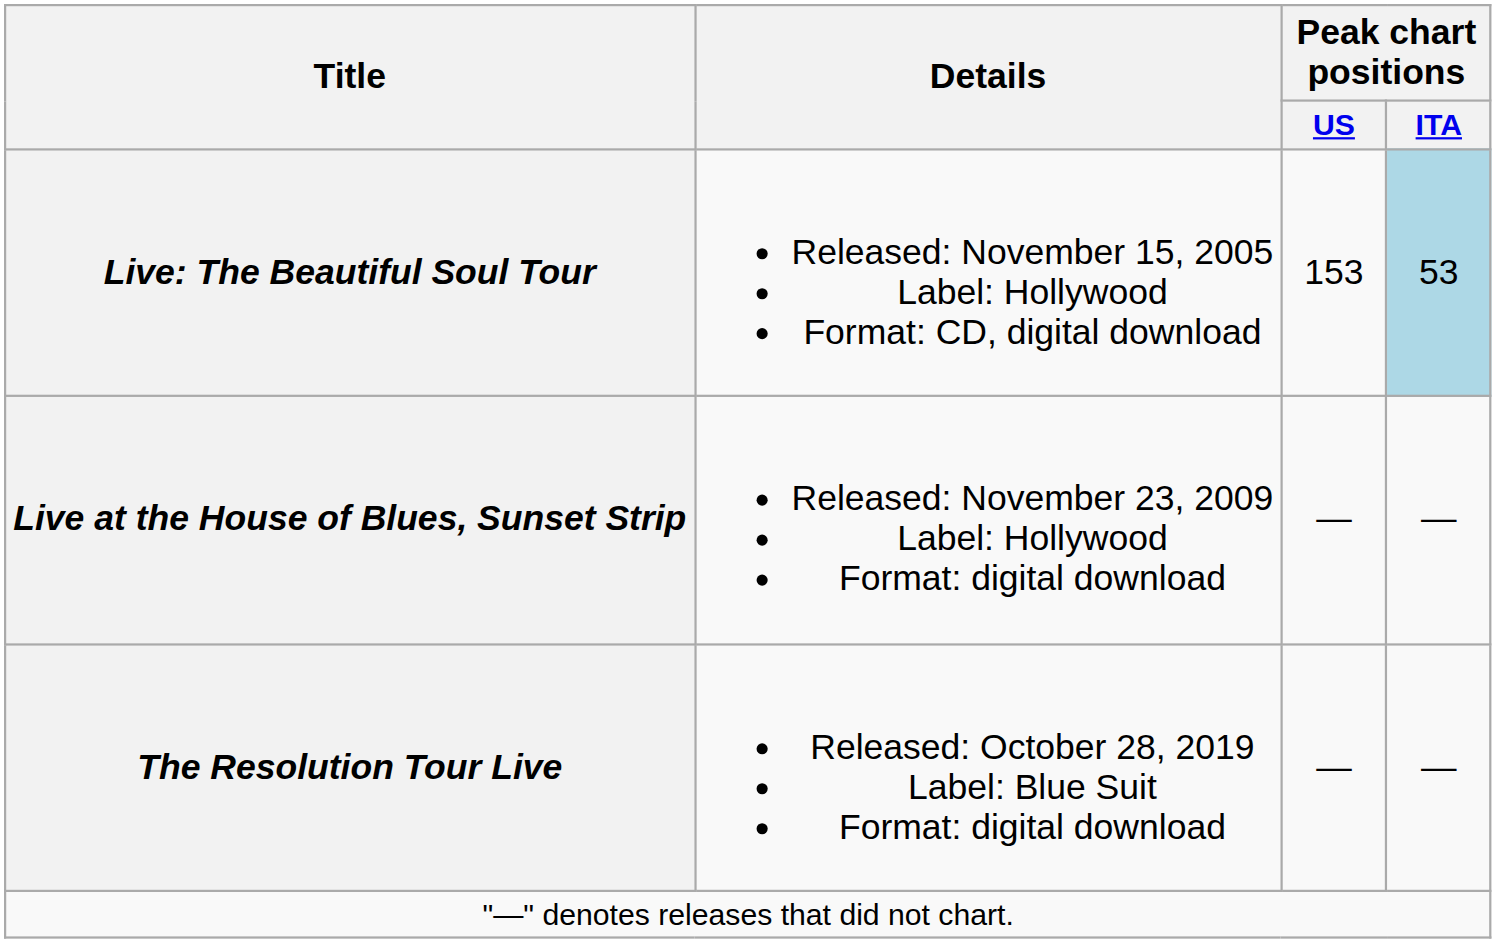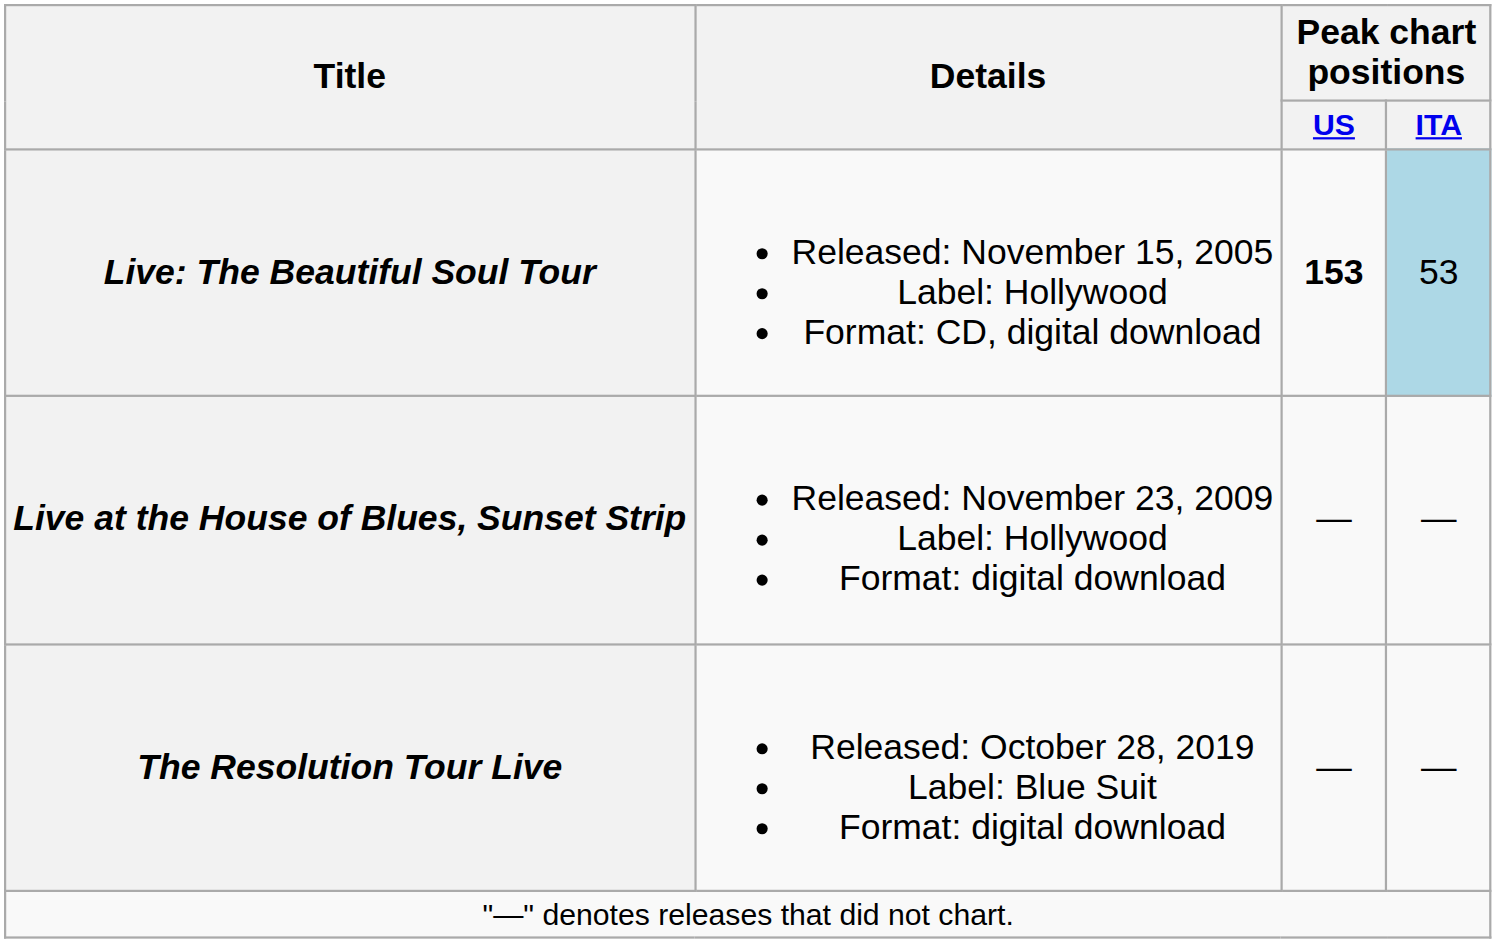(1334, 272) normal -> (1334, 272) bold
